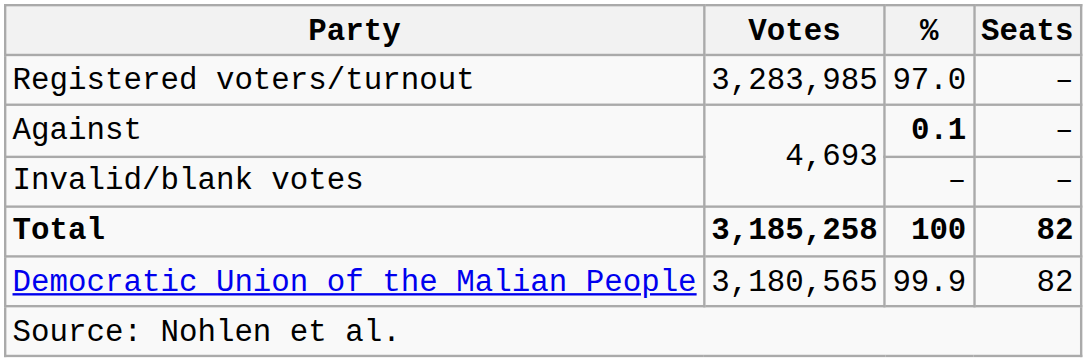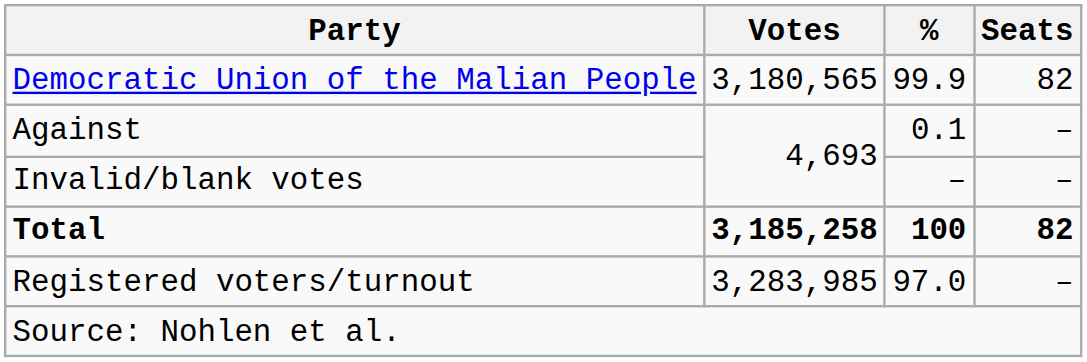rows swapped: (355, 281) <-> (244, 81)
(939, 131) bold -> (939, 131) normal
